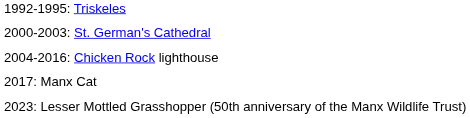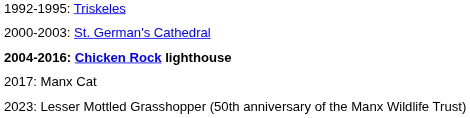(111, 57) normal -> (118, 57) bold
